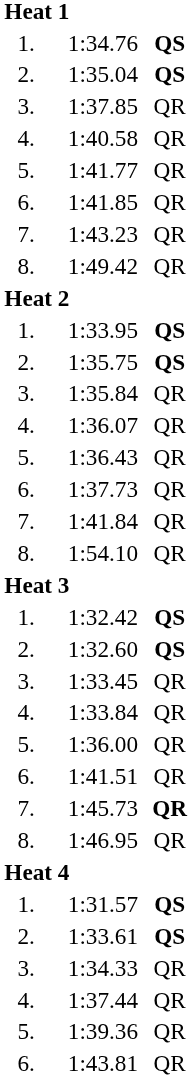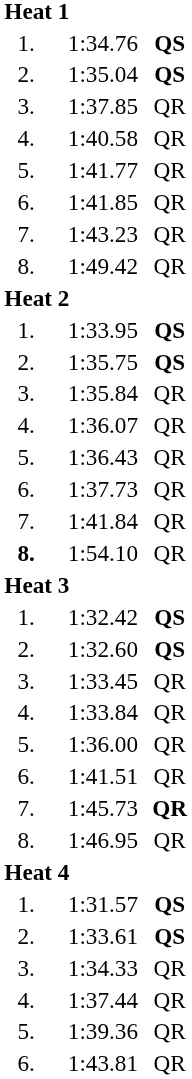(26, 553) normal -> (26, 553) bold
